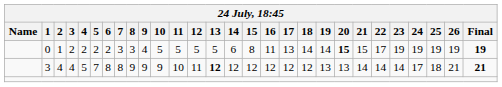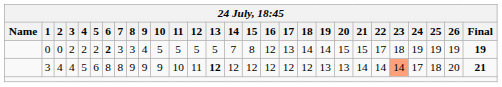(60, 49) 1 -> (60, 49) 0
(108, 49) normal -> (108, 49) bold
(233, 49) 6 -> (233, 49) 7
(270, 49) 11 -> (270, 49) 12
(344, 49) bold -> (344, 49) normal
(399, 49) 19 -> (399, 49) 18
(96, 67) 7 -> (96, 67) 6
(399, 67) no background -> (399, 67) lightsalmon background
(454, 67) 21 -> (454, 67) 20
